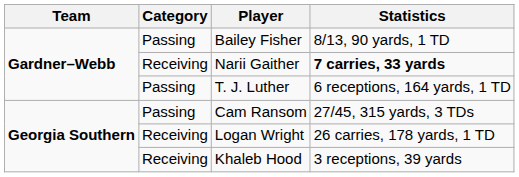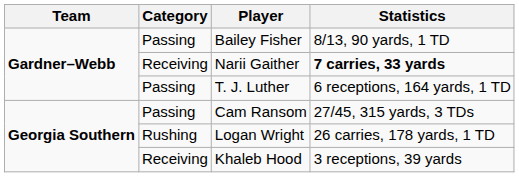(175, 135) Receiving -> (169, 135) Rushing
